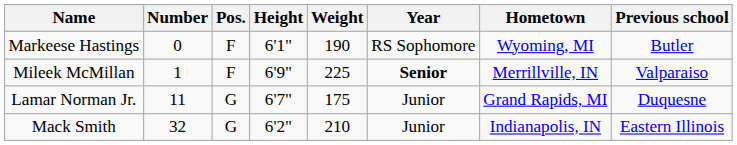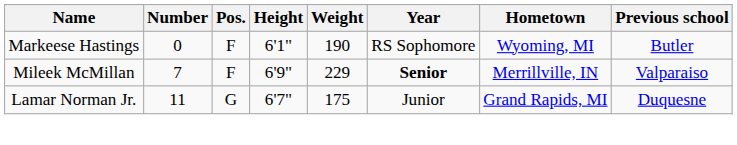(178, 72) 1 -> (178, 72) 7
(337, 72) 225 -> (337, 72) 229
- row: (74, 126)
